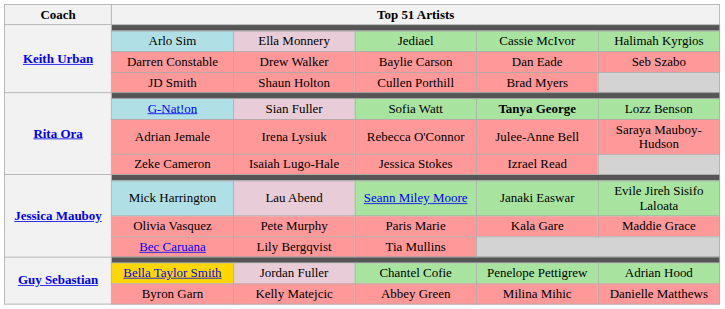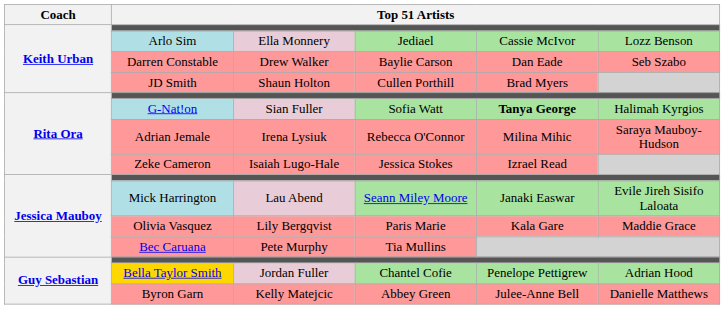(659, 41) Halimah Kyrgios -> (659, 41) Lozz Benson
(659, 108) Lozz Benson -> (659, 108) Halimah Kyrgios
(537, 136) Julee-Anne Bell -> (537, 136) Milina Mihic
(294, 226) Pete Murphy -> (294, 226) Lily Bergqvist
(294, 246) Lily Bergqvist -> (294, 246) Pete Murphy
(537, 293) Milina Mihic -> (537, 293) Julee-Anne Bell
